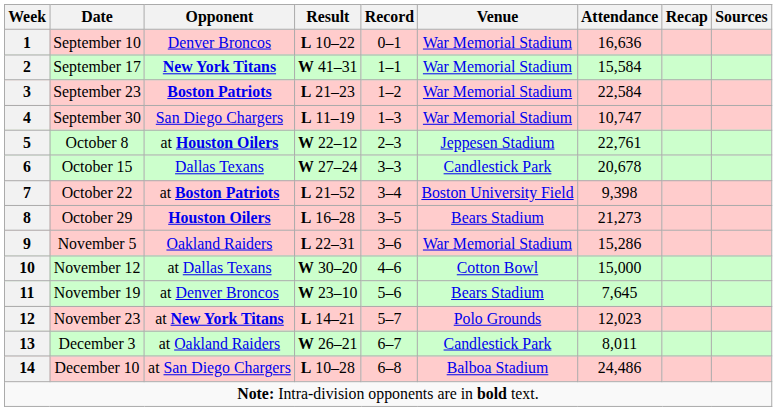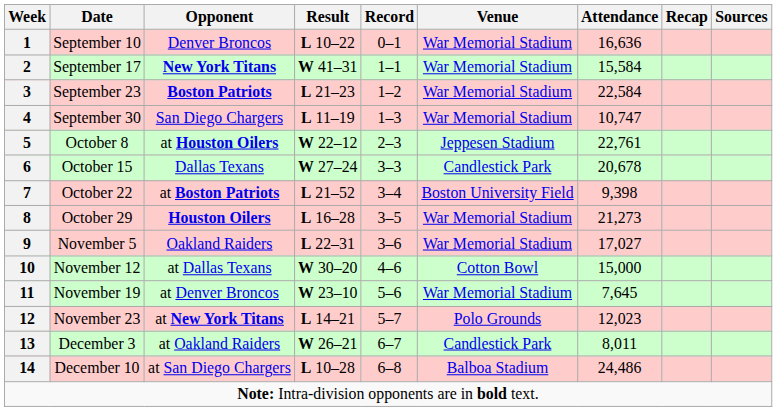(497, 218) Bears Stadium -> (497, 218) War Memorial Stadium
(620, 243) 15,286 -> (620, 243) 17,027
(497, 293) Bears Stadium -> (497, 293) War Memorial Stadium
